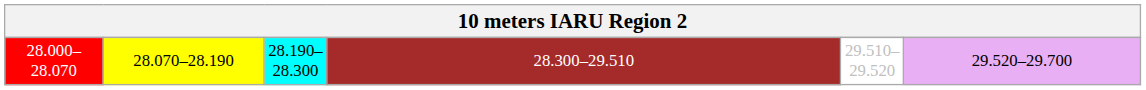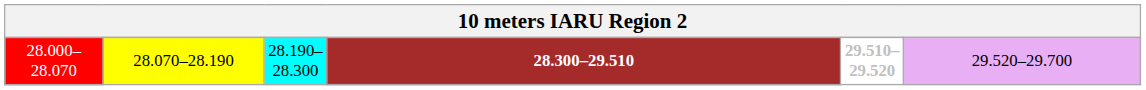(584, 61) normal -> (584, 61) bold
(872, 61) normal -> (872, 61) bold
